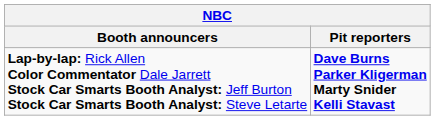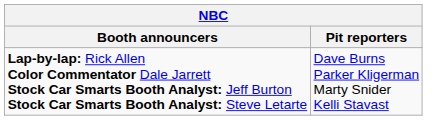(370, 82) bold -> (366, 82) normal
